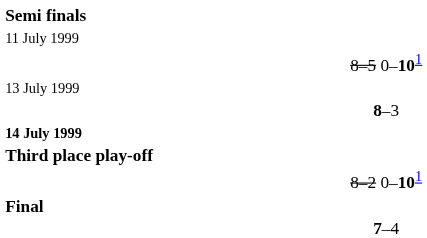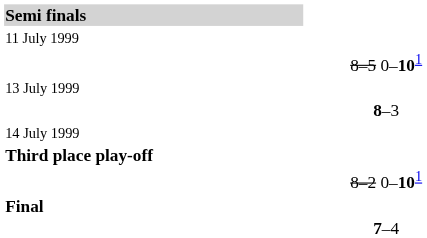(46, 15) no background -> (46, 15) lightgrey background
(44, 133) bold -> (42, 134) normal
